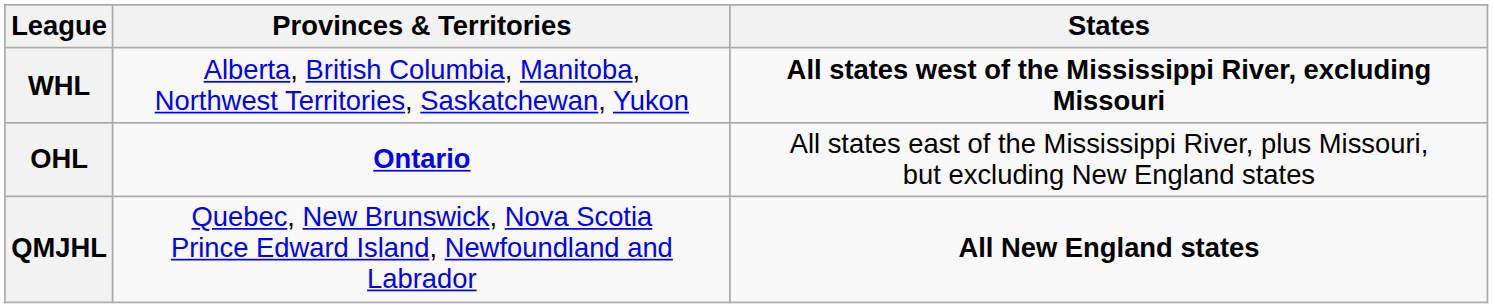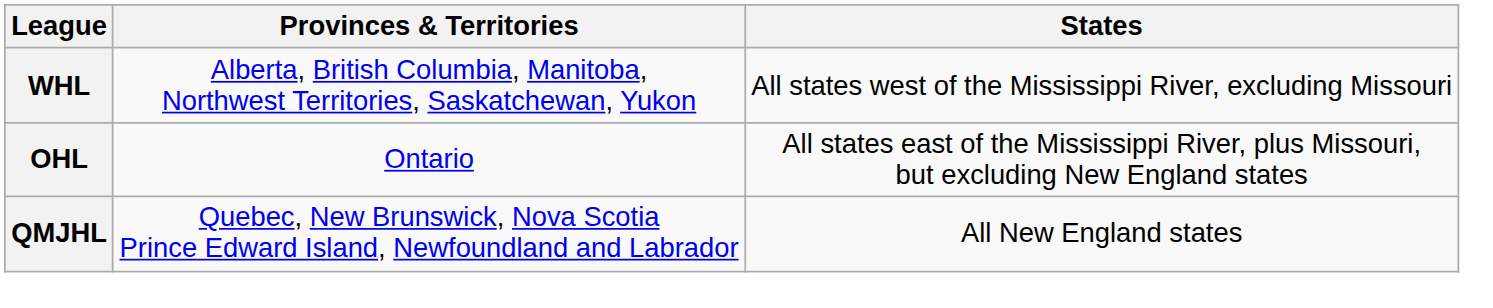(1109, 84) bold -> (1102, 84) normal
(422, 159) bold -> (429, 159) normal
(1109, 248) bold -> (1102, 233) normal
